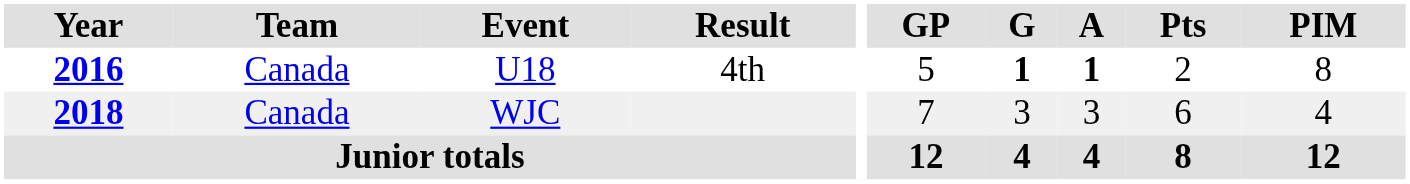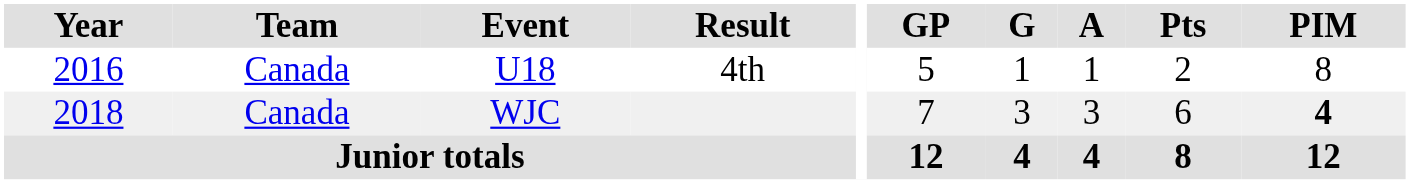(88, 69) bold -> (88, 69) normal
(1022, 69) bold -> (1022, 69) normal
(1092, 69) bold -> (1092, 69) normal
(88, 112) bold -> (88, 112) normal
(1323, 112) normal -> (1323, 112) bold
